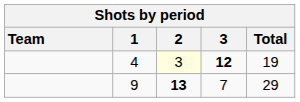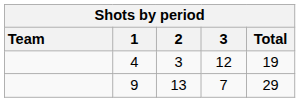(179, 62) lightyellow background -> (179, 62) no background
(224, 62) bold -> (224, 62) normal
(179, 85) bold -> (179, 85) normal
